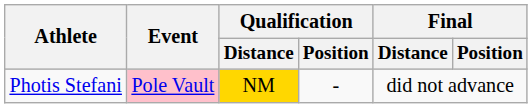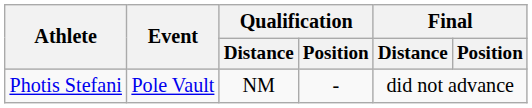(173, 86) pink background -> (173, 86) no background
(259, 86) gold background -> (259, 86) no background
